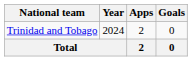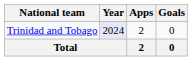(113, 30) no background -> (113, 30) lavender background
